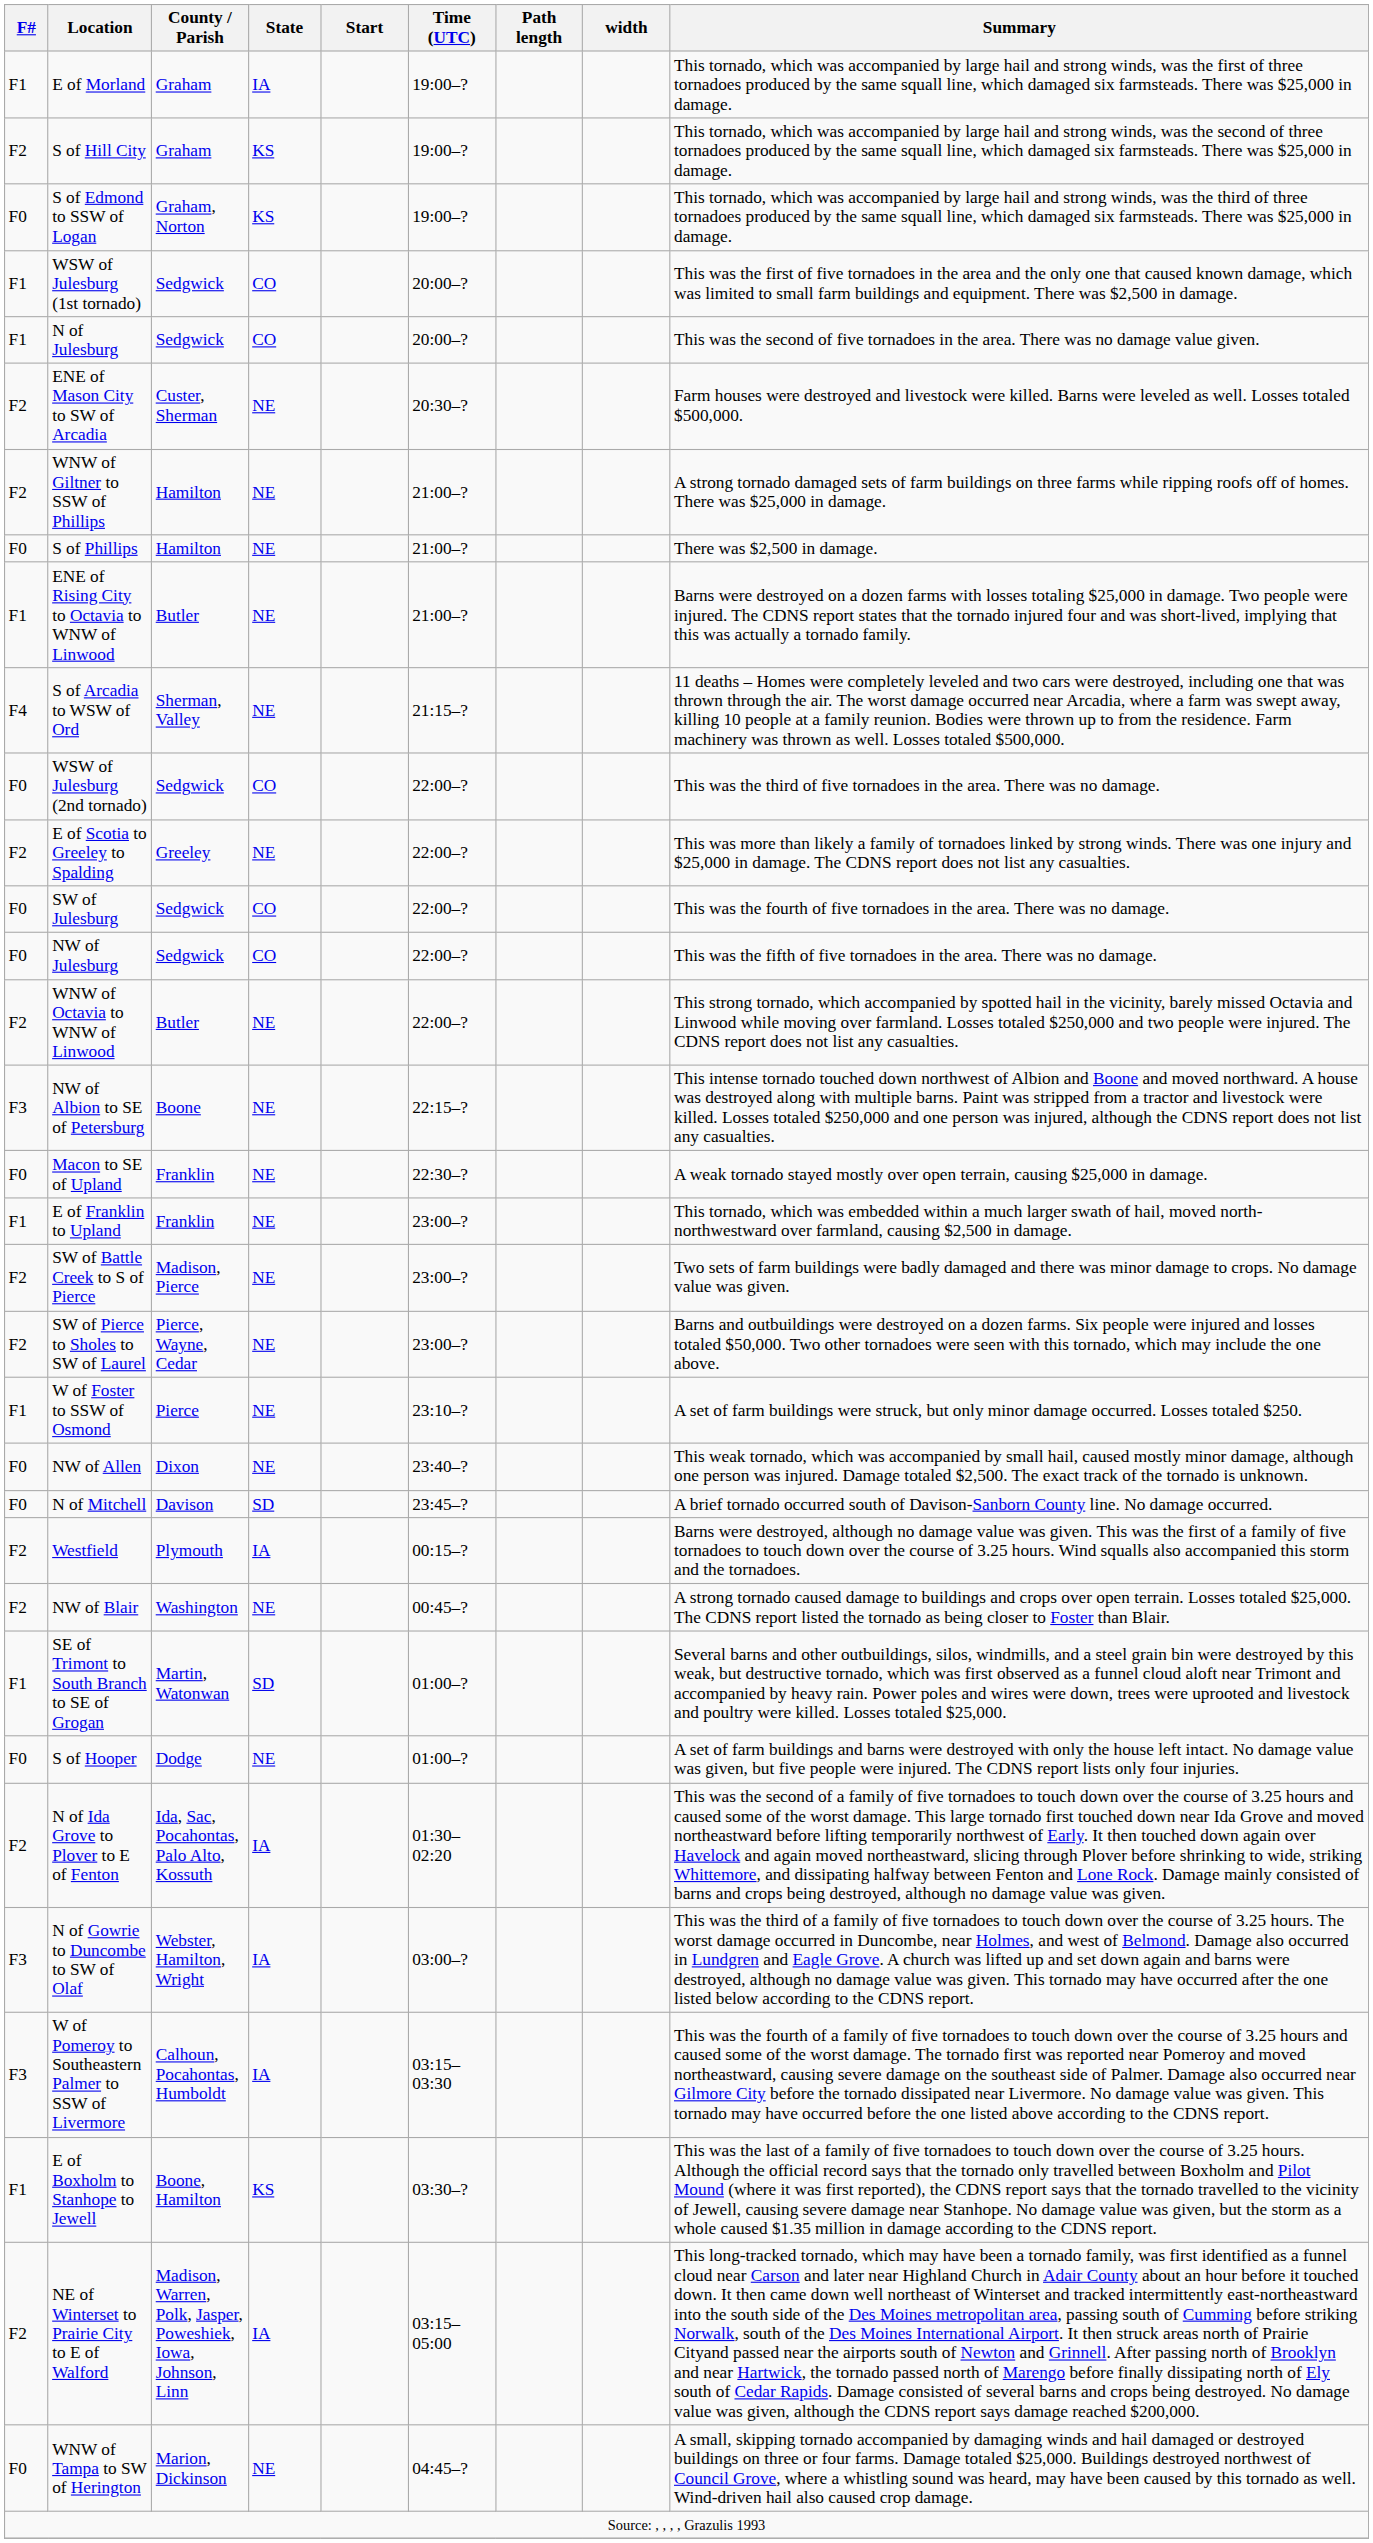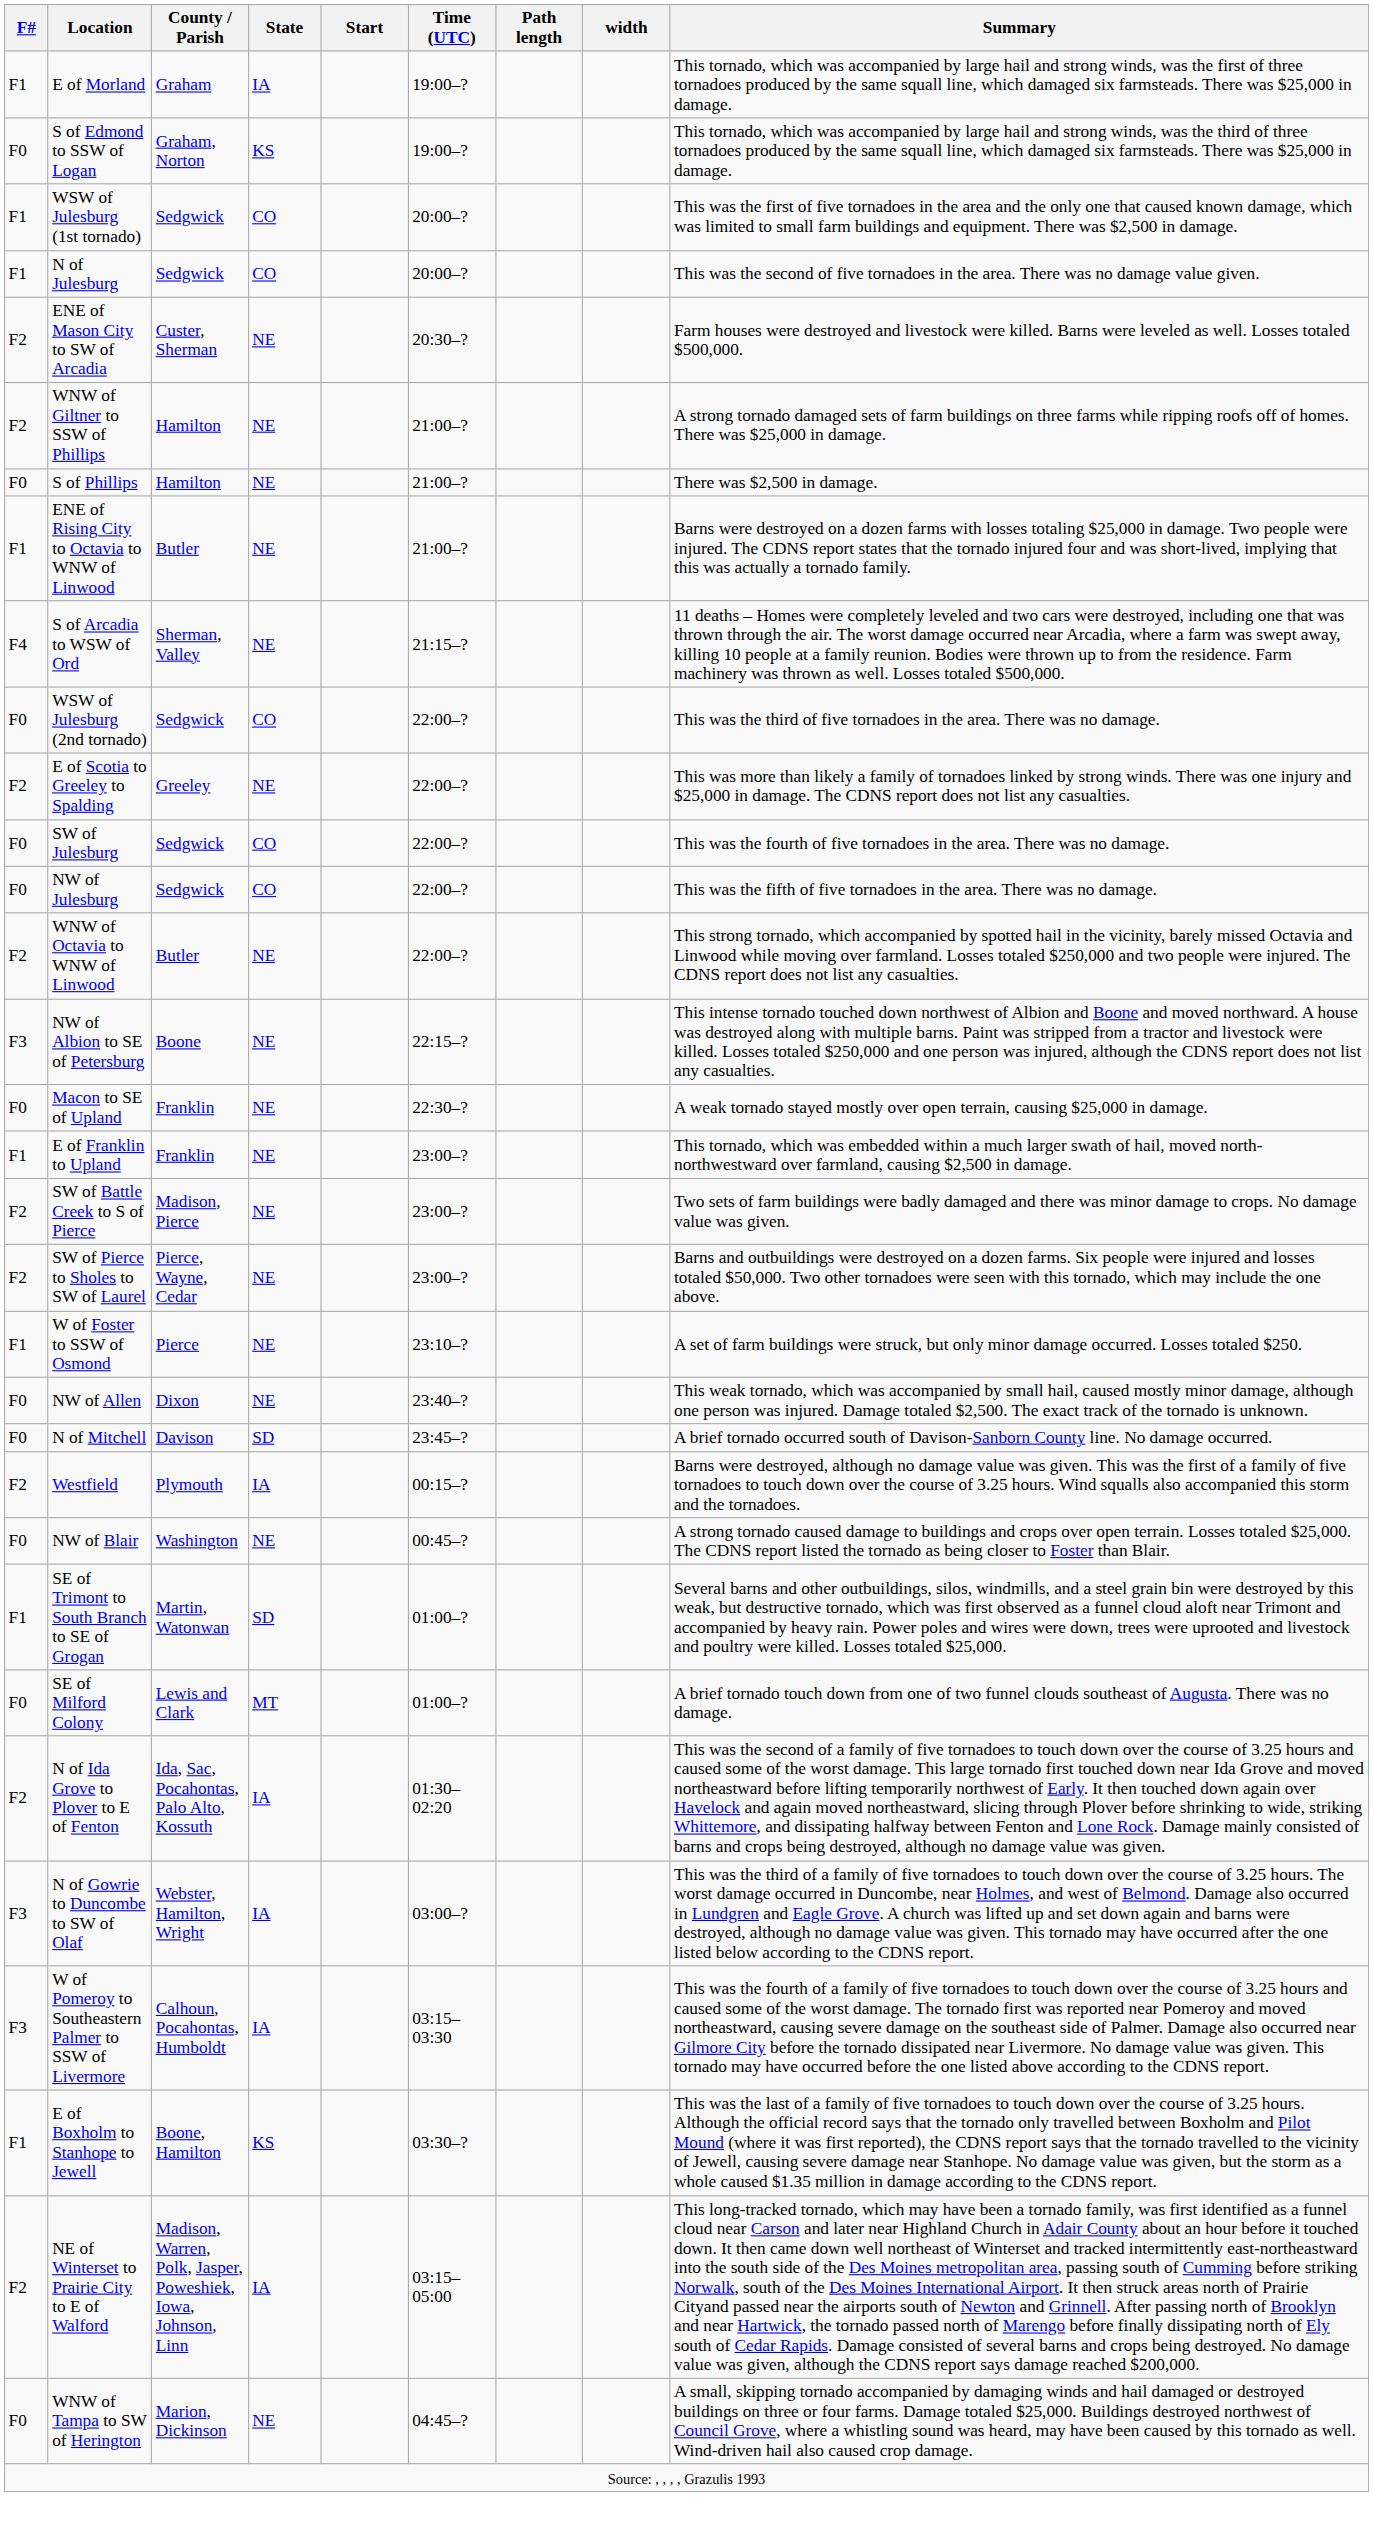- row: (99, 150)
(18, 1607) F2 -> (18, 1541) F0
- row: (94, 1759)
+ row: (79, 1702)
